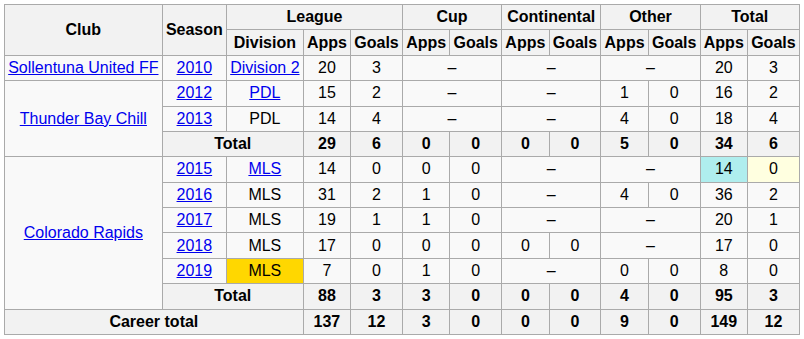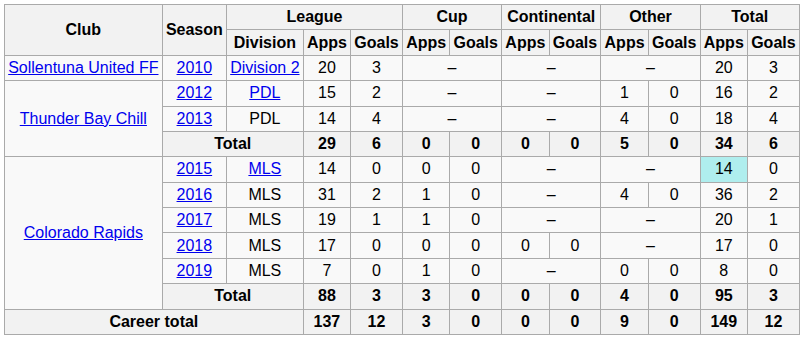(773, 169) lightyellow background -> (773, 169) no background
(265, 270) gold background -> (265, 270) no background
